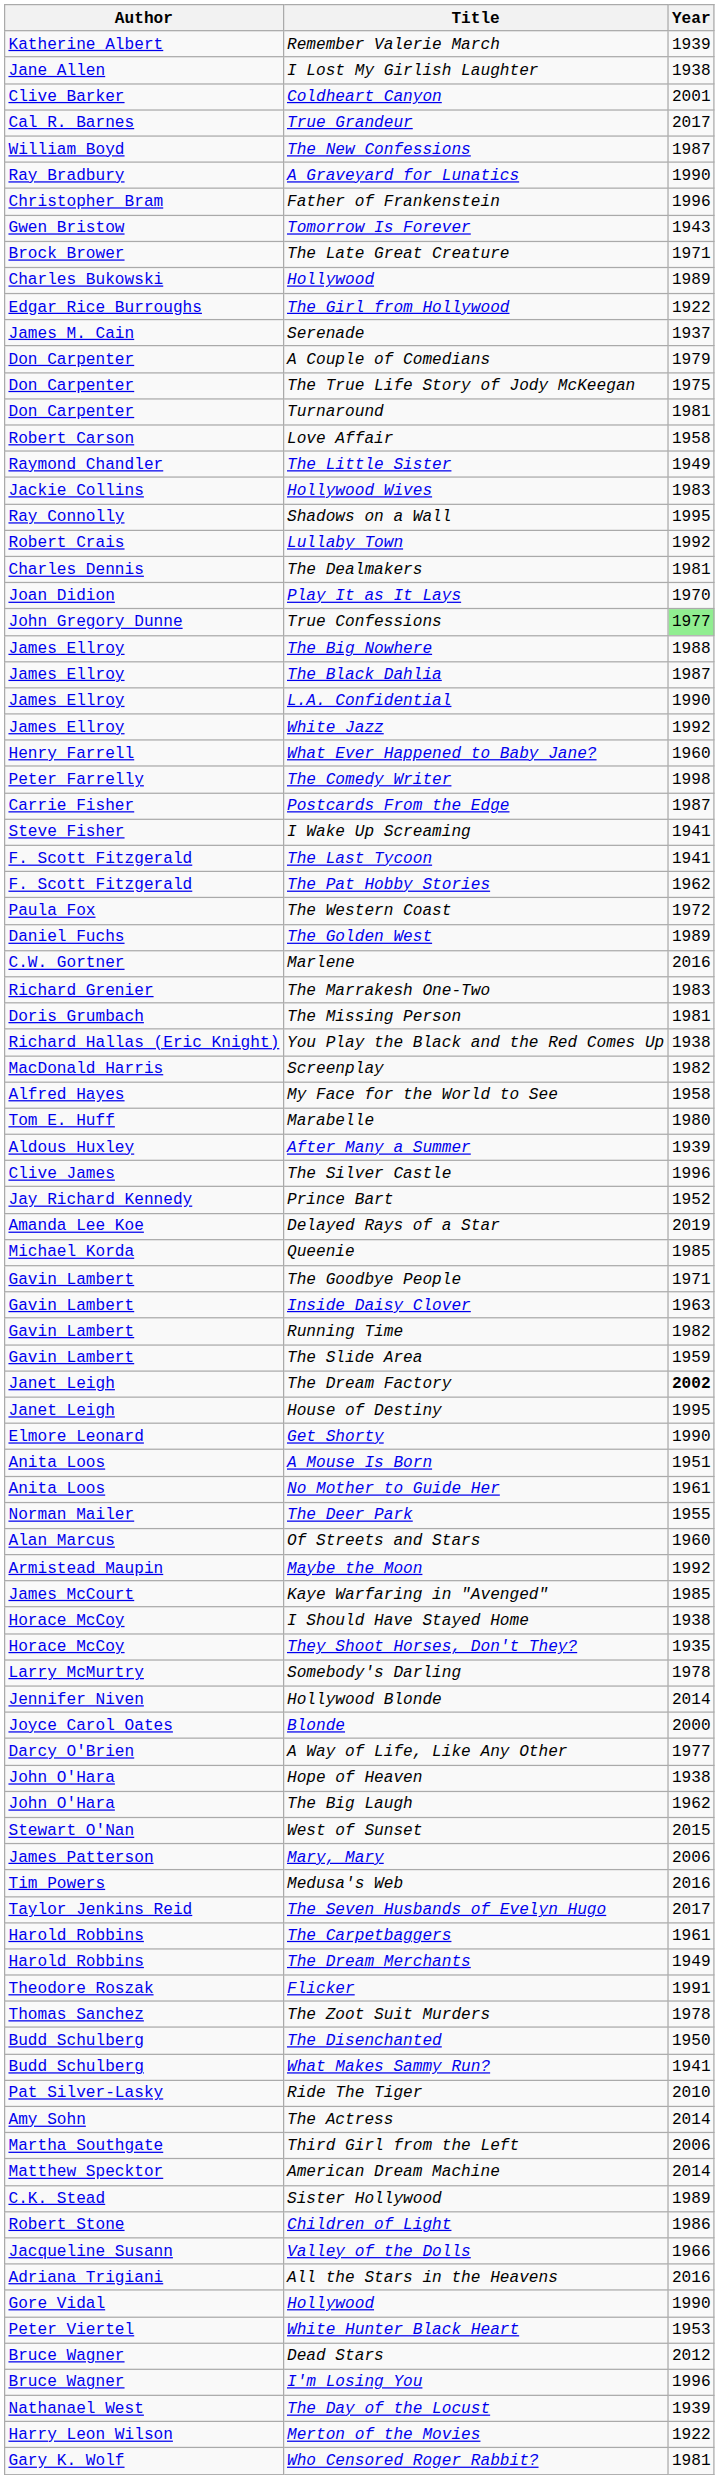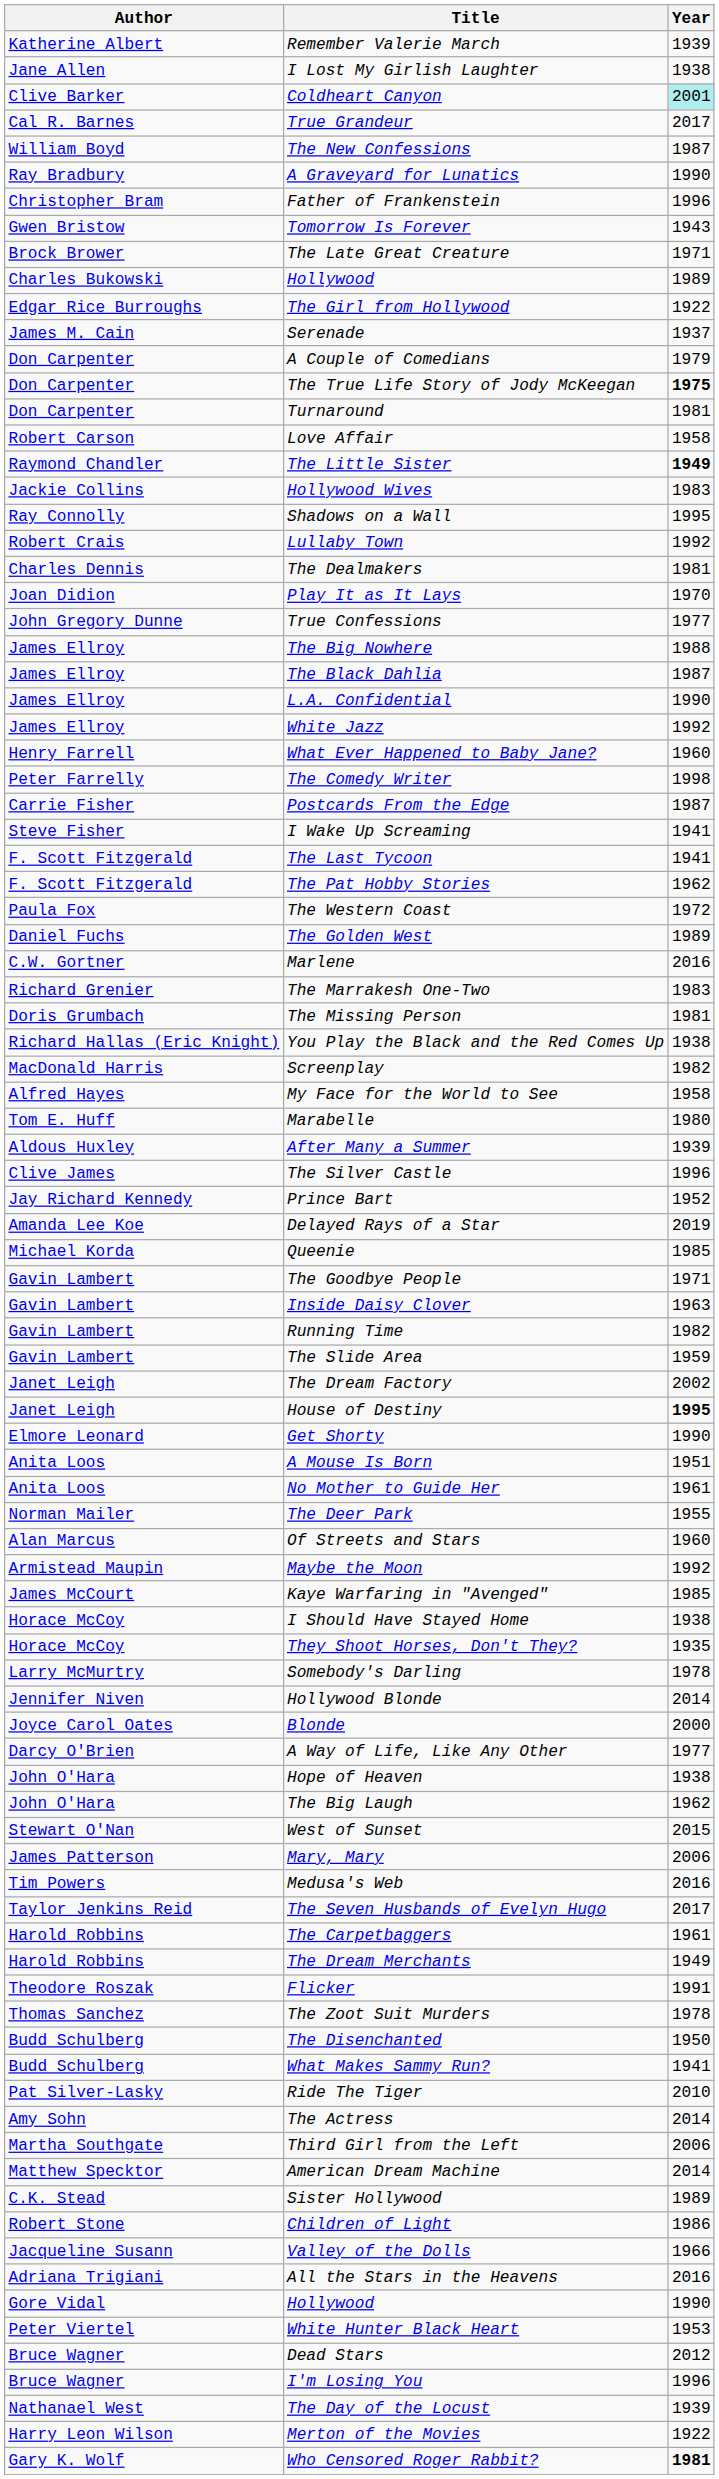(691, 97) no background -> (691, 97) paleturquoise background
(691, 386) normal -> (691, 386) bold
(691, 464) normal -> (691, 464) bold
(691, 622) lightgreen background -> (691, 622) no background
(691, 1384) bold -> (691, 1384) normal
(691, 1410) normal -> (691, 1410) bold
(691, 2461) normal -> (691, 2461) bold
